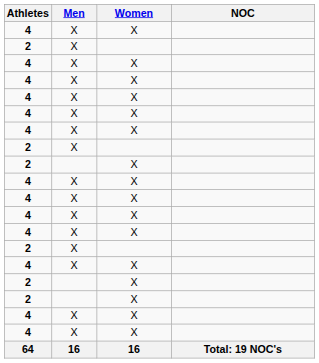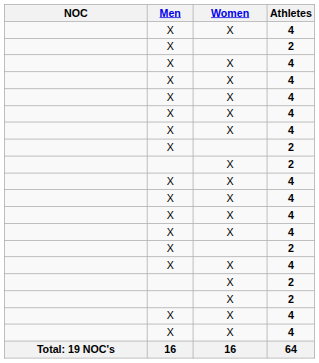columns swapped: (243, 13) <-> (28, 13)
